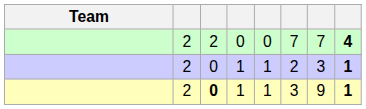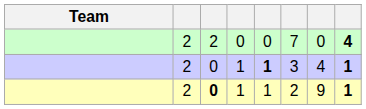(321, 41) 7 -> (321, 41) 0
(267, 66) normal -> (267, 66) bold
(294, 66) 2 -> (294, 66) 3
(321, 66) 3 -> (321, 66) 4
(294, 91) 3 -> (294, 91) 2
